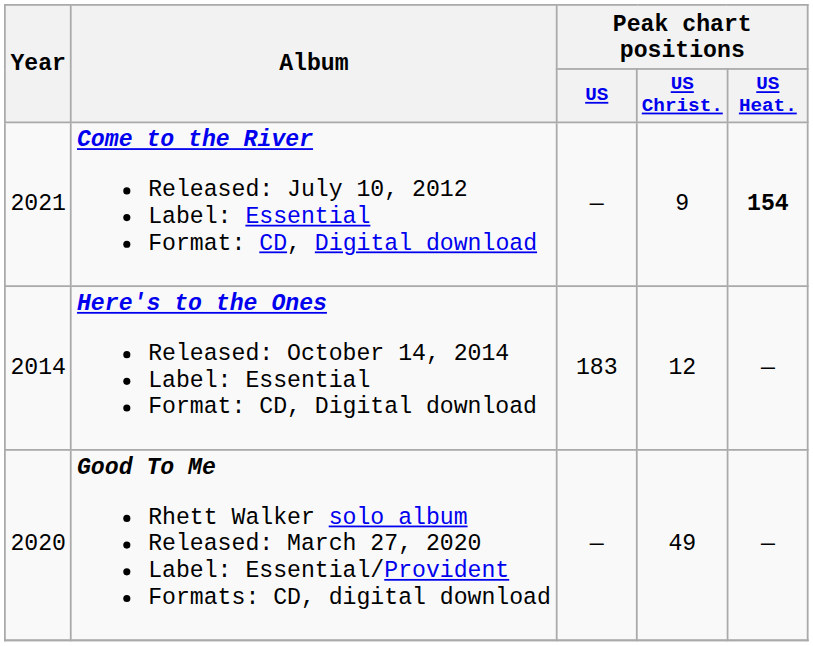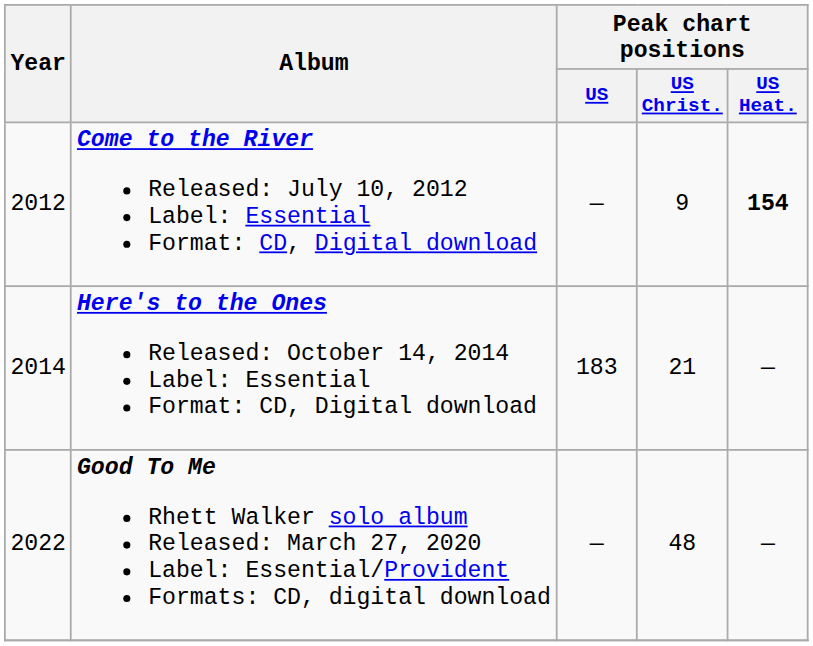(38, 204) 2021 -> (38, 204) 2012
(682, 368) 12 -> (682, 368) 21
(38, 545) 2020 -> (38, 545) 2022
(682, 545) 49 -> (682, 545) 48
